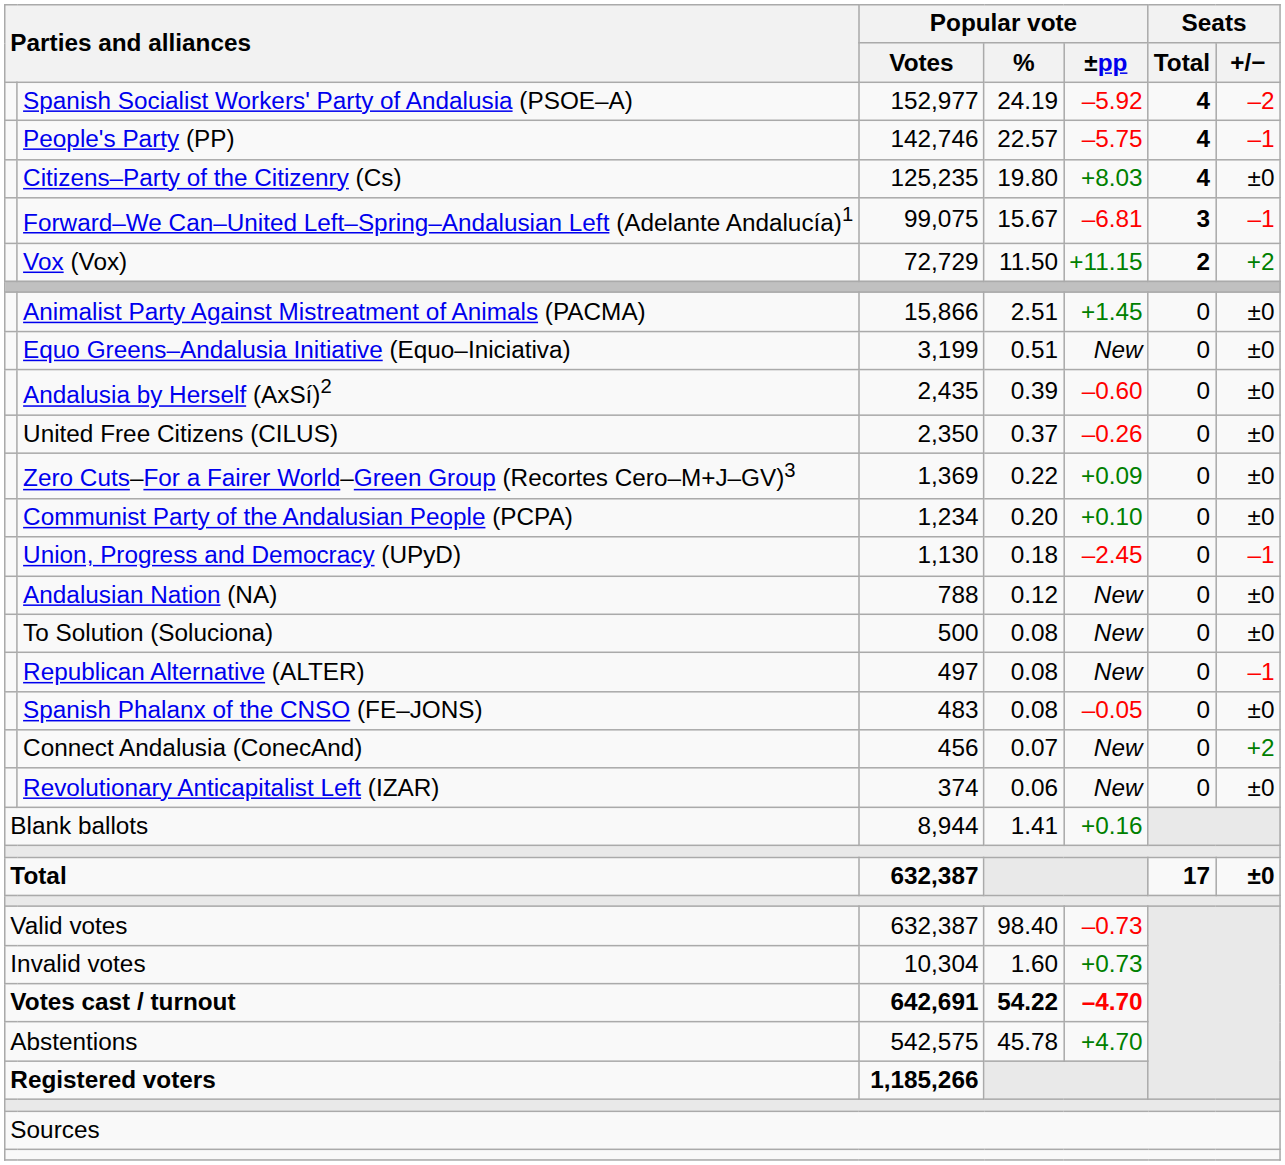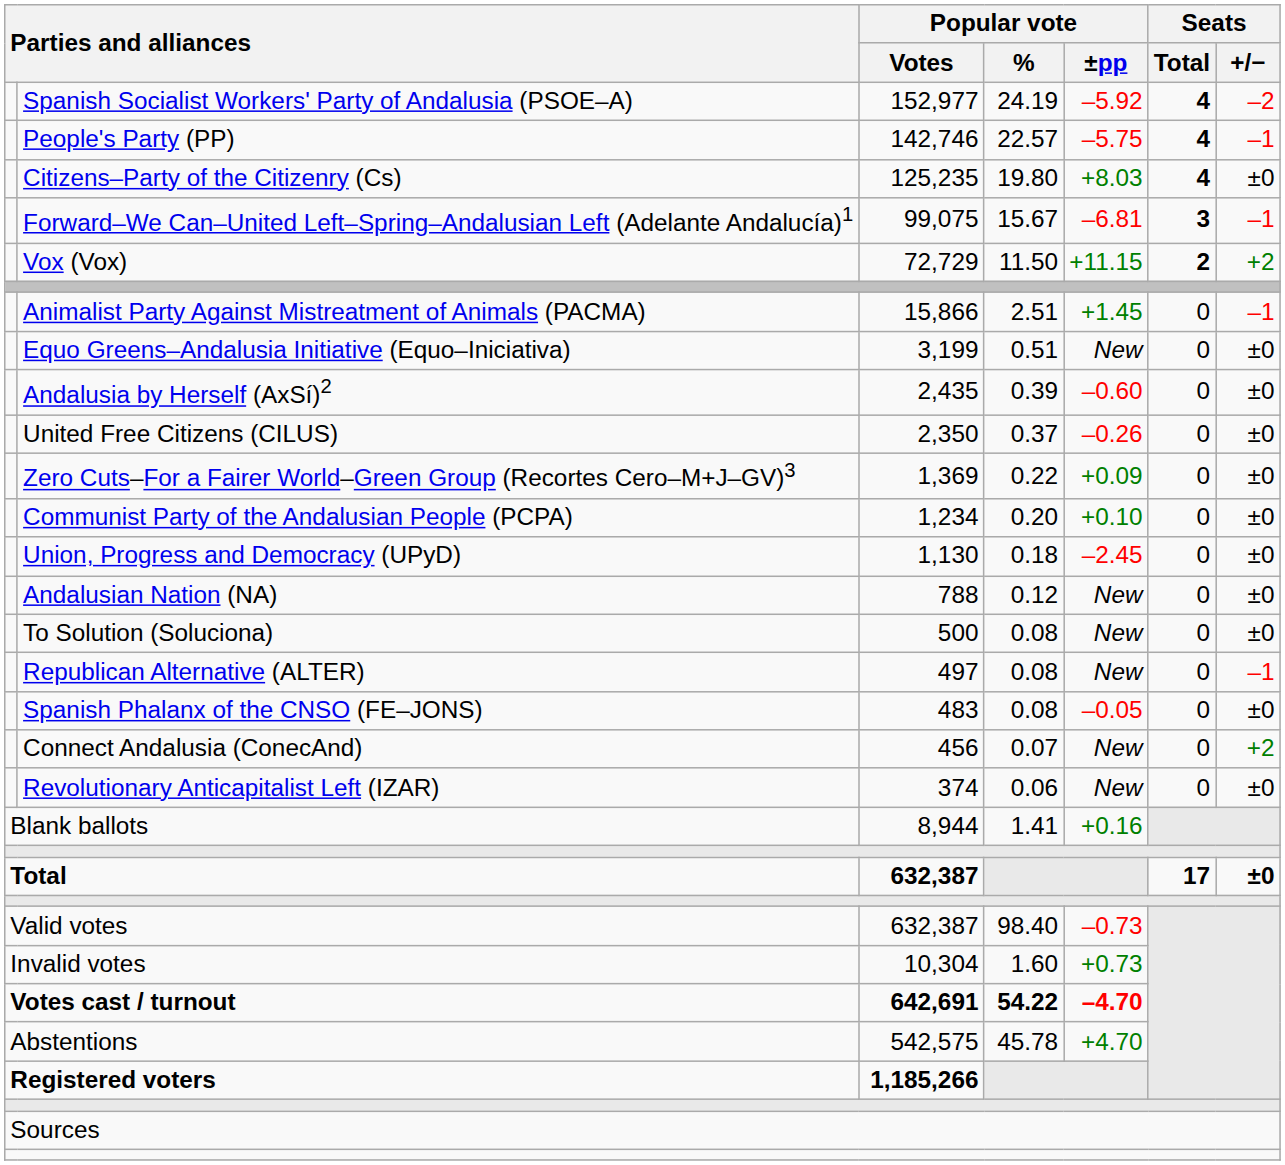(1261, 311) ±0 -> (1261, 311) –1
(1261, 556) –1 -> (1261, 556) ±0
